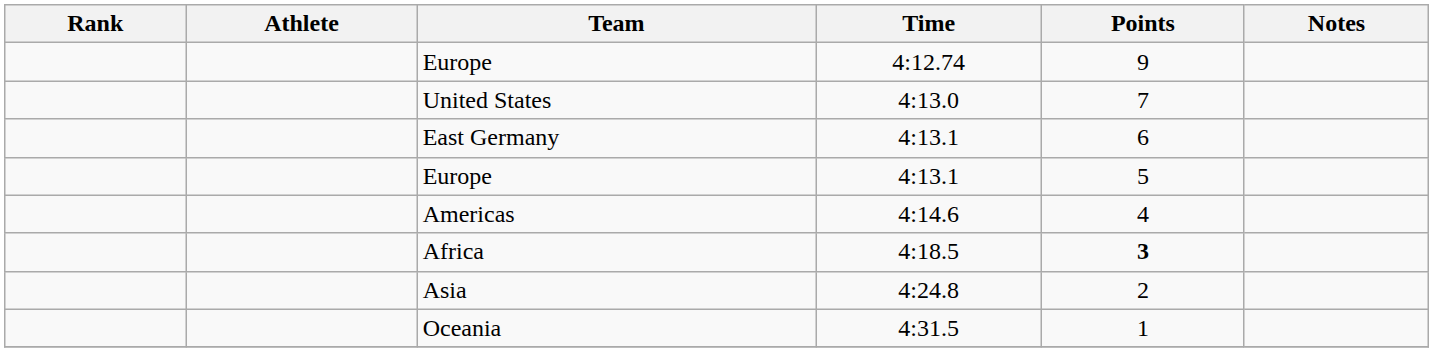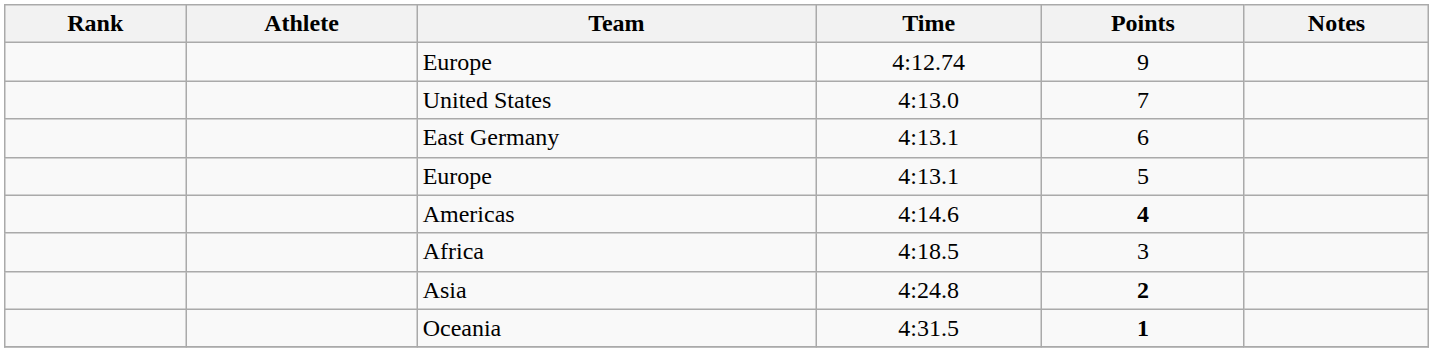(1143, 213) normal -> (1143, 213) bold
(1143, 251) bold -> (1143, 251) normal
(1143, 289) normal -> (1143, 289) bold
(1143, 328) normal -> (1143, 328) bold
